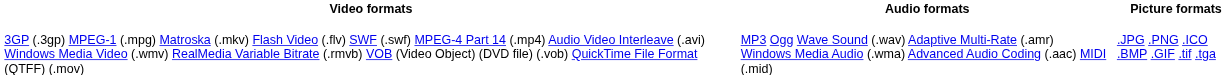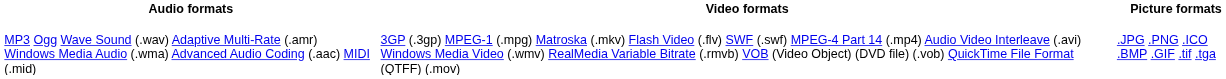columns swapped: (371, 9) <-> (927, 9)
